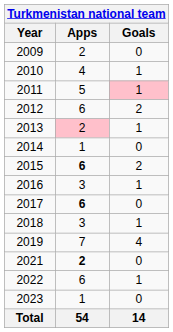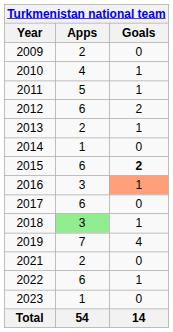(139, 90) pink background -> (139, 90) no background
(82, 128) pink background -> (82, 128) no background
(82, 166) bold -> (82, 166) normal
(139, 166) normal -> (139, 166) bold
(139, 185) no background -> (139, 185) lightsalmon background
(82, 204) bold -> (82, 204) normal
(82, 223) no background -> (82, 223) lightgreen background
(82, 261) bold -> (82, 261) normal
